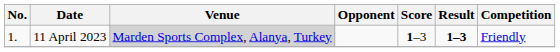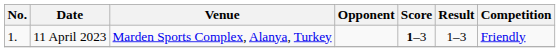(222, 36) lightgrey background -> (222, 36) no background
(456, 36) bold -> (456, 36) normal
